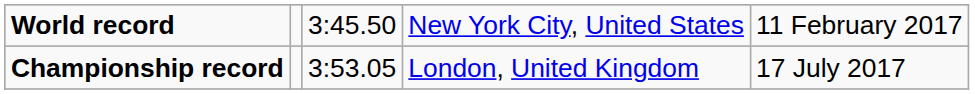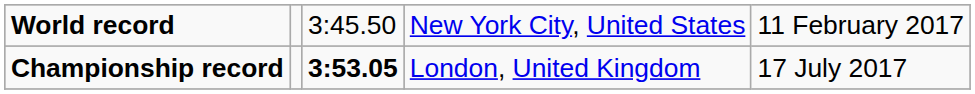(352, 67) normal -> (353, 67) bold
